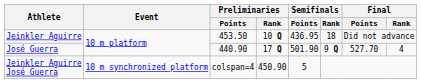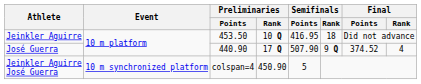(304, 36) 436.95 -> (304, 36) 416.95
(304, 49) 501.90 -> (304, 49) 507.90
(364, 49) 527.70 -> (364, 49) 374.52
